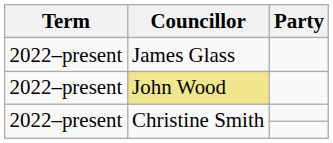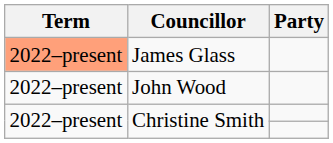(66, 54) no background -> (66, 54) lightsalmon background
(179, 87) khaki background -> (179, 87) no background
